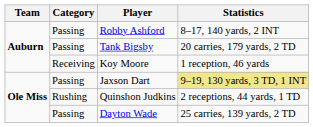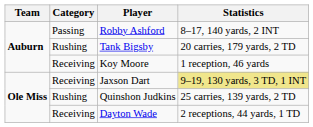(68, 46) Passing -> (70, 46) Rushing
(68, 80) Passing -> (73, 80) Receiving
(240, 97) 2 receptions, 44 yards, 1 TD -> (238, 97) 25 carries, 139 yards, 2 TD
(68, 113) Passing -> (73, 113) Receiving
(238, 113) 25 carries, 139 yards, 2 TD -> (240, 113) 2 receptions, 44 yards, 1 TD
